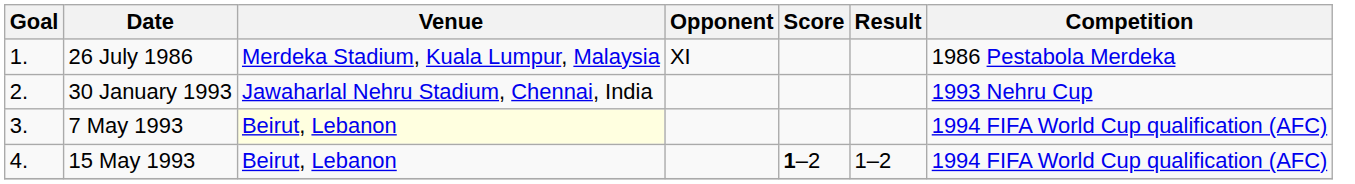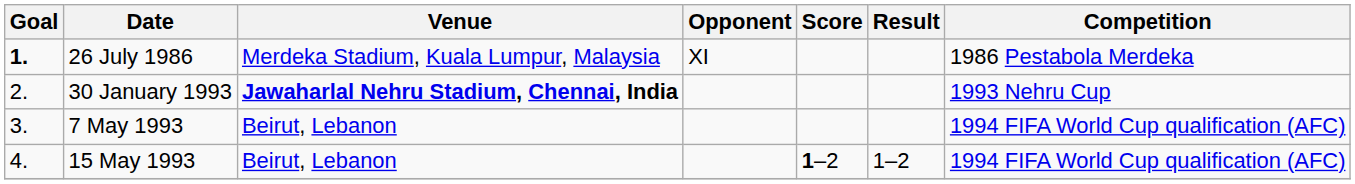(19, 56) normal -> (19, 56) bold
(447, 91) normal -> (460, 91) bold
(319, 126) lightyellow background -> (319, 126) no background
